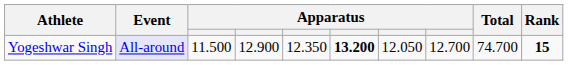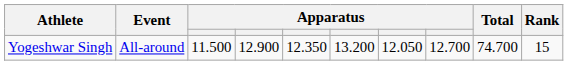(152, 48) lavender background -> (152, 48) no background
(354, 48) bold -> (354, 48) normal
(542, 48) bold -> (542, 48) normal
